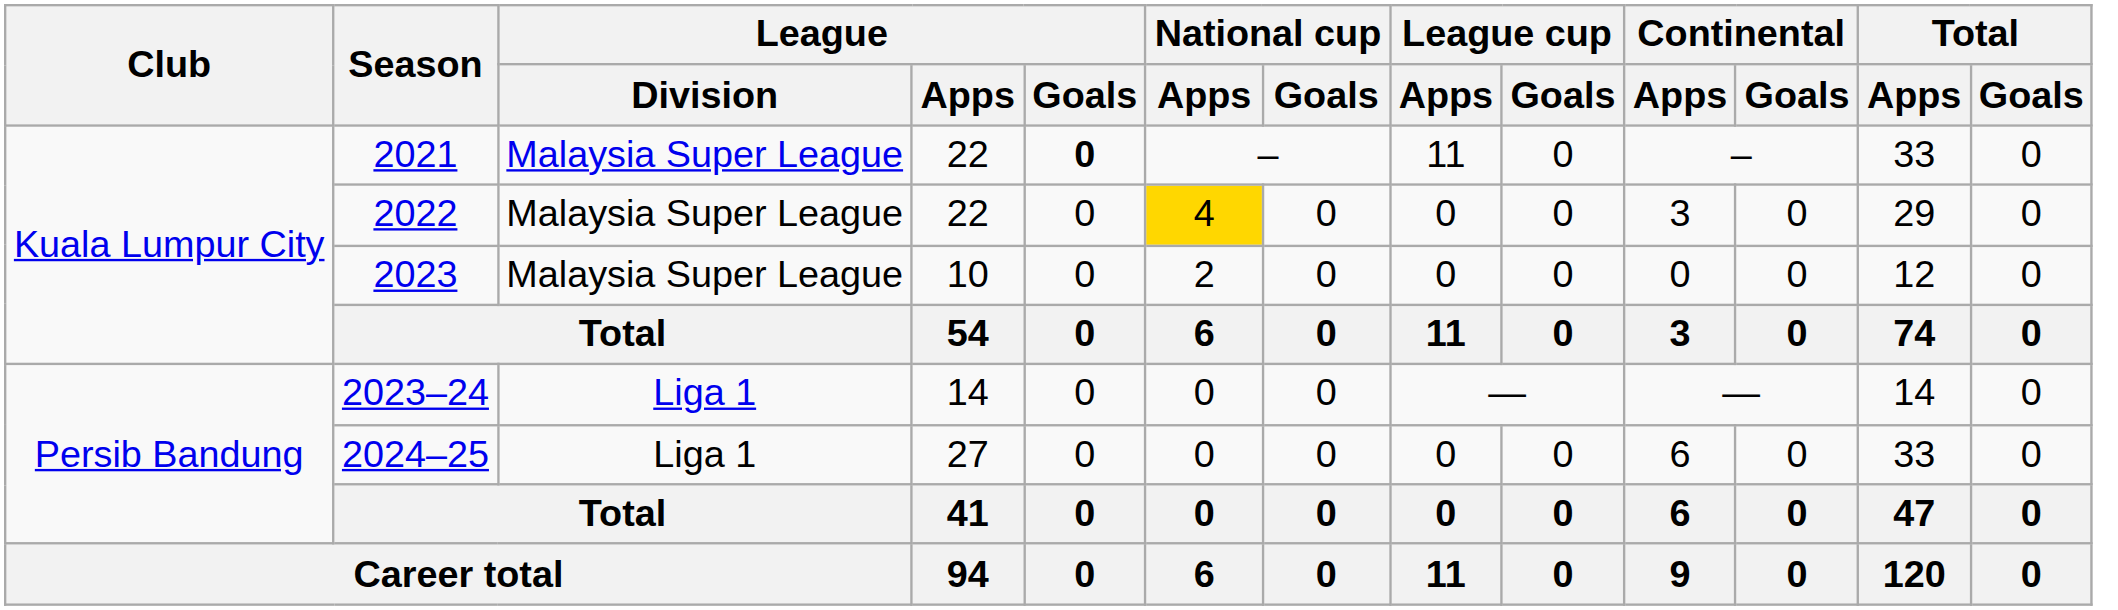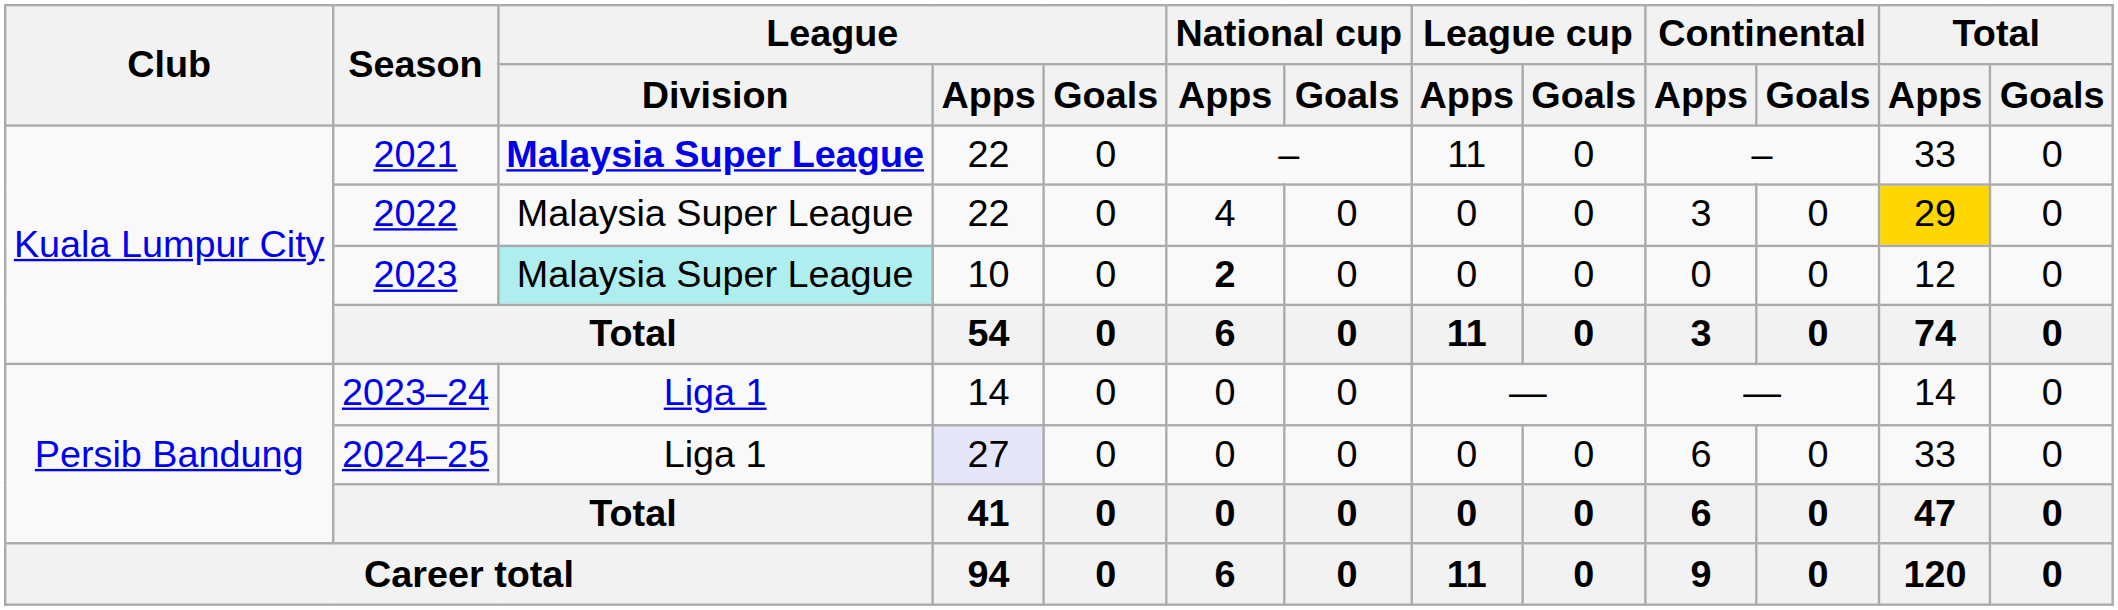(705, 154) normal -> (715, 154) bold
(1085, 154) bold -> (1106, 154) normal
(1204, 214) gold background -> (1225, 214) no background
(1914, 214) no background -> (1935, 214) gold background
(705, 273) no background -> (715, 273) paleturquoise background
(1204, 273) normal -> (1225, 273) bold
(968, 453) no background -> (989, 453) lavender background
